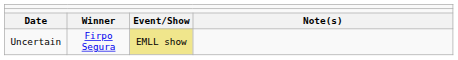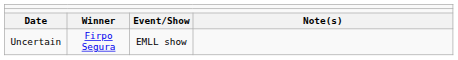(161, 42) khaki background -> (161, 42) no background
